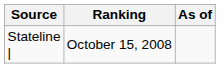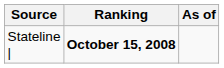(119, 44) normal -> (121, 44) bold
